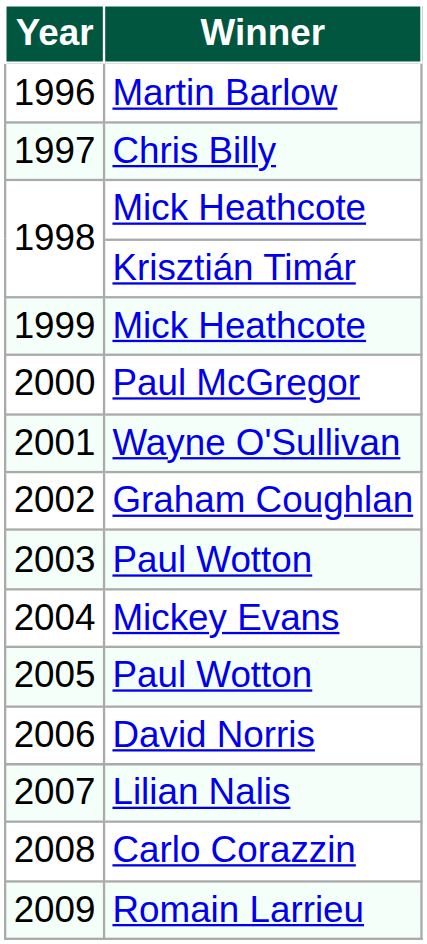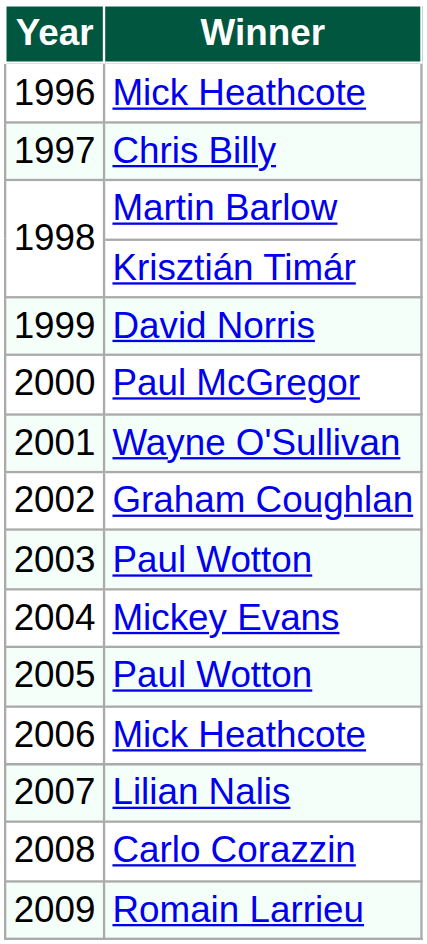(225, 92) Martin Barlow -> (239, 92) Mick Heathcote
(239, 208) Mick Heathcote -> (225, 208) Martin Barlow
(239, 325) Mick Heathcote -> (214, 325) David Norris
(214, 734) David Norris -> (239, 734) Mick Heathcote
